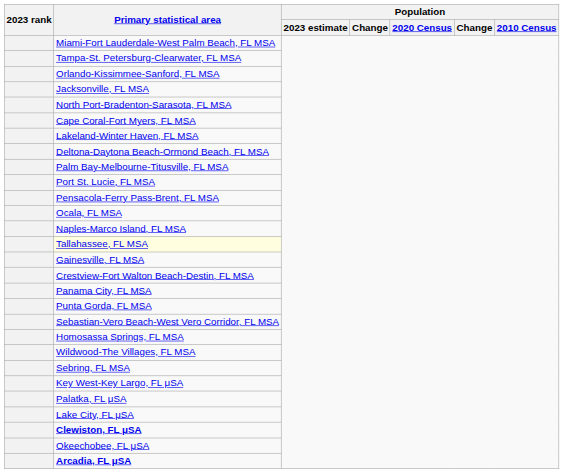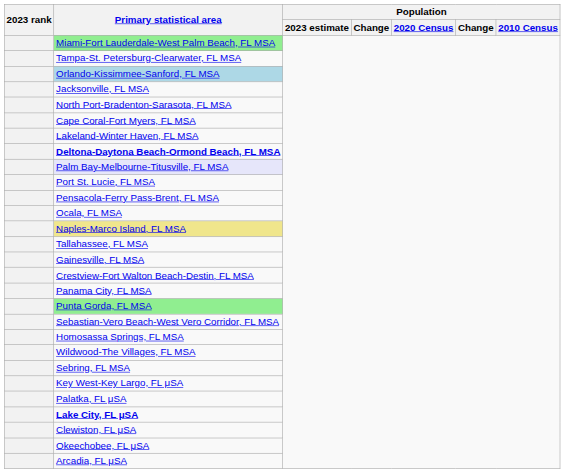(166, 43) no background -> (166, 43) lightgreen background
(138, 74) no background -> (138, 74) lightblue background
(163, 151) normal -> (168, 151) bold
(142, 167) no background -> (142, 167) lavender background
(121, 228) no background -> (121, 228) khaki background
(102, 244) lightyellow background -> (102, 244) no background
(104, 306) no background -> (104, 306) lightgreen background
(95, 414) normal -> (97, 414) bold
(99, 430) bold -> (96, 430) normal
(94, 461) bold -> (92, 461) normal
